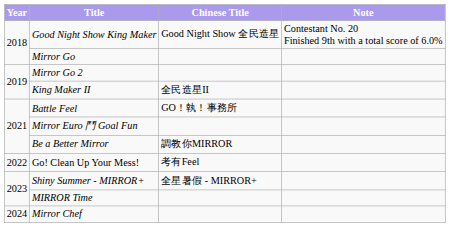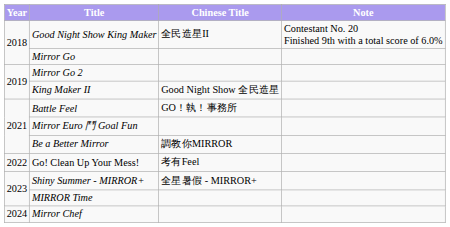(220, 34) Good Night Show 全民造星 -> (185, 34) 全民造星II
(185, 89) 全民造星II -> (220, 89) Good Night Show 全民造星
